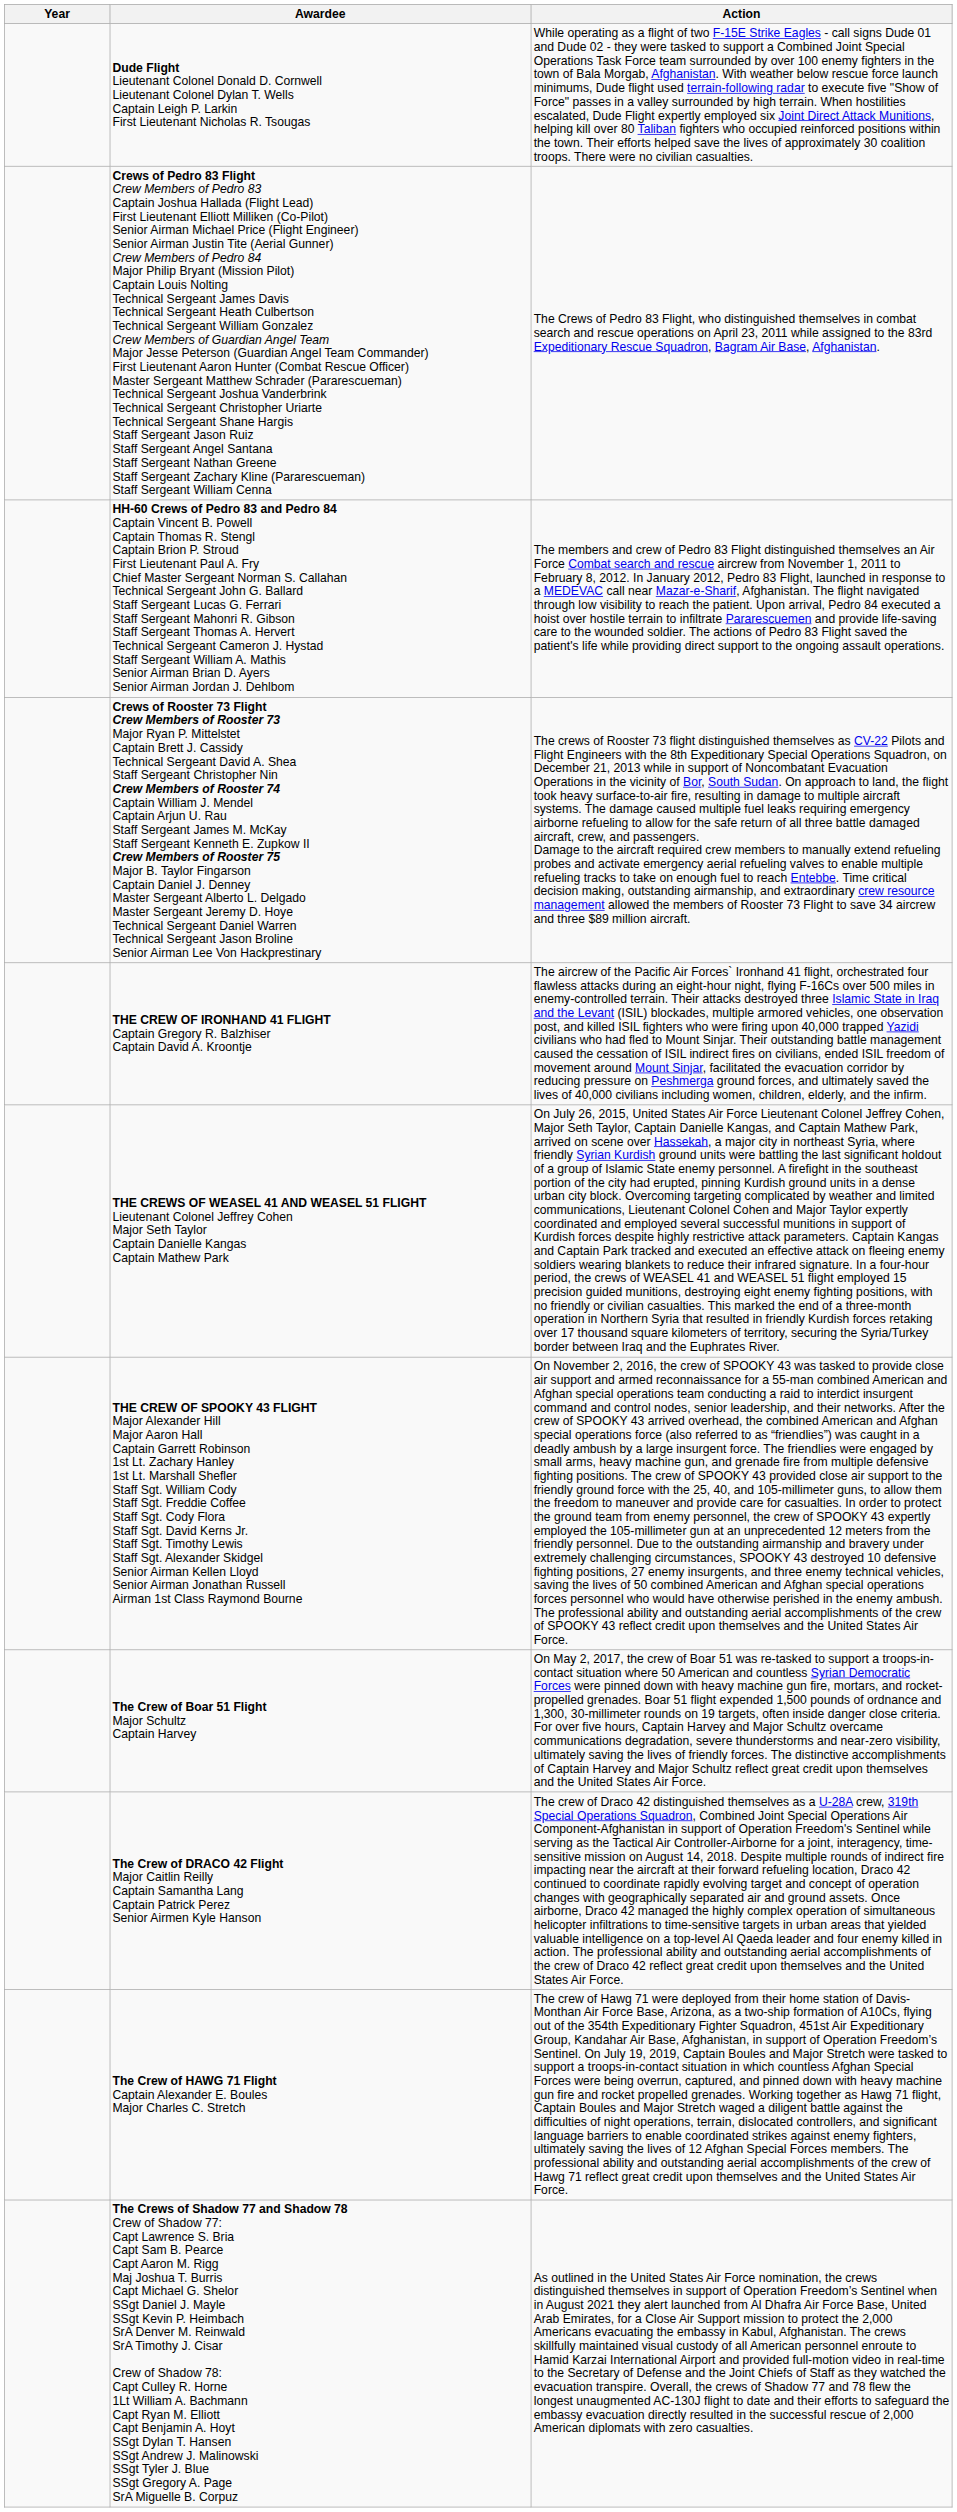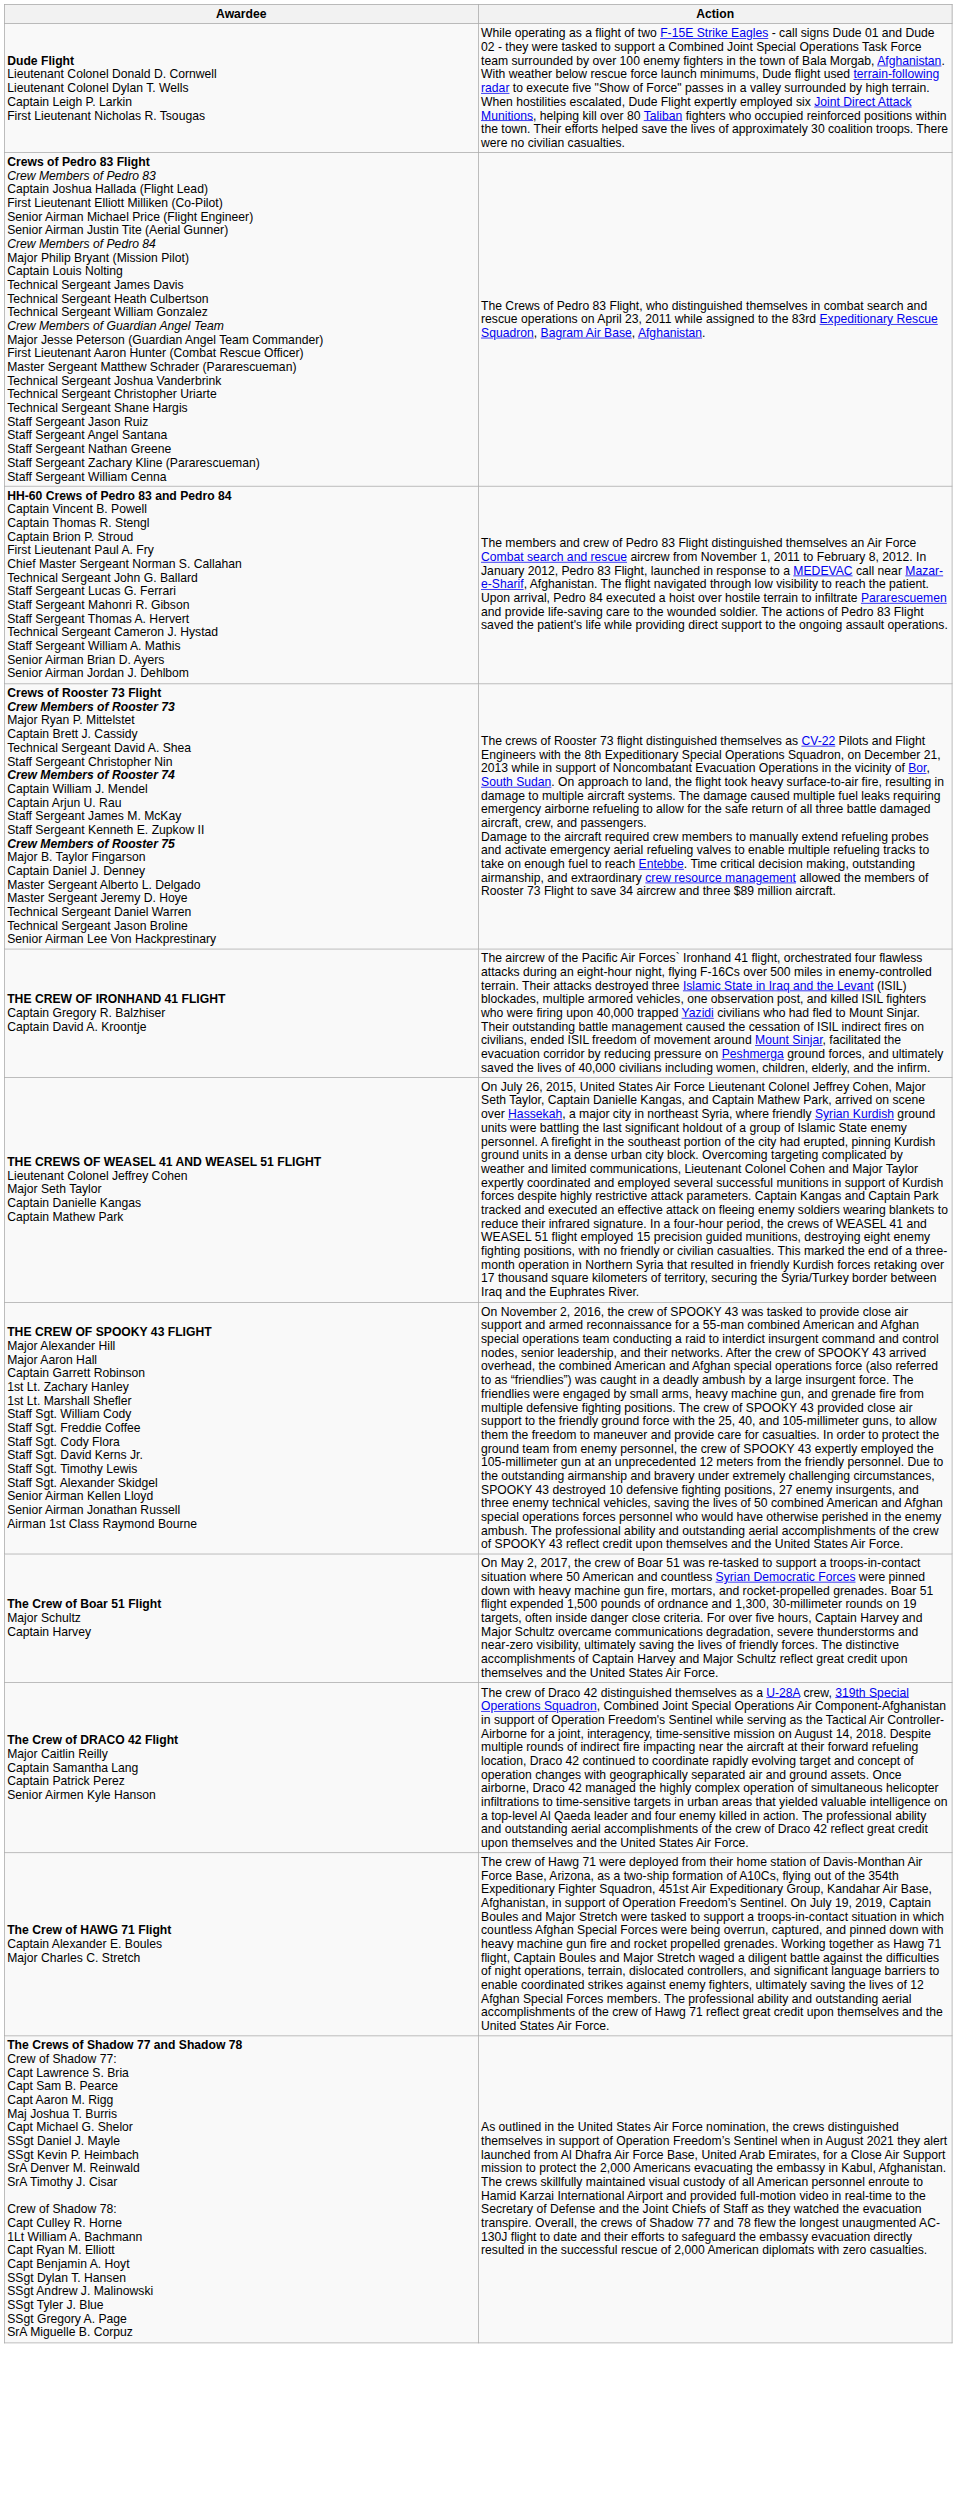- column: (57, 14)
